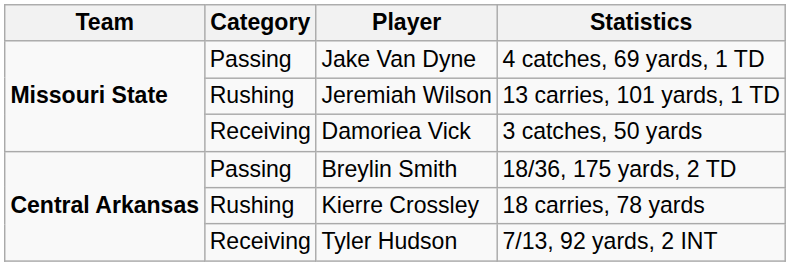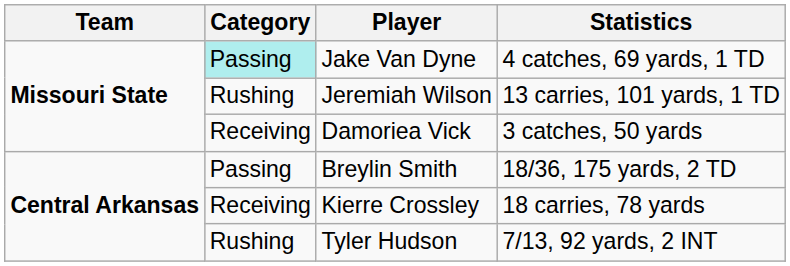(251, 59) no background -> (251, 59) paleturquoise background
(252, 205) Rushing -> (260, 205) Receiving
(260, 242) Receiving -> (252, 242) Rushing
